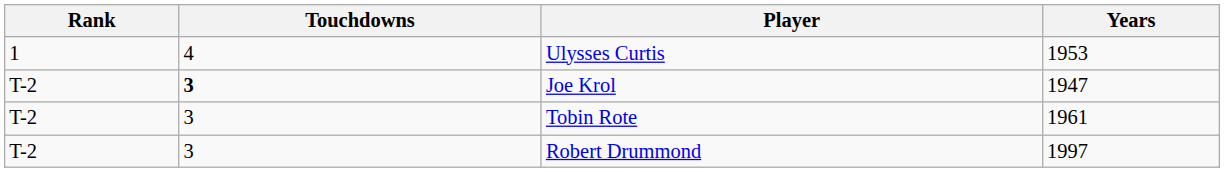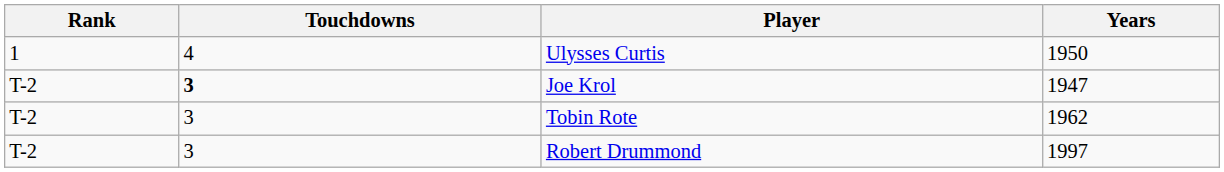(1068, 53) 1953 -> (1068, 53) 1950
(1068, 118) 1961 -> (1068, 118) 1962
